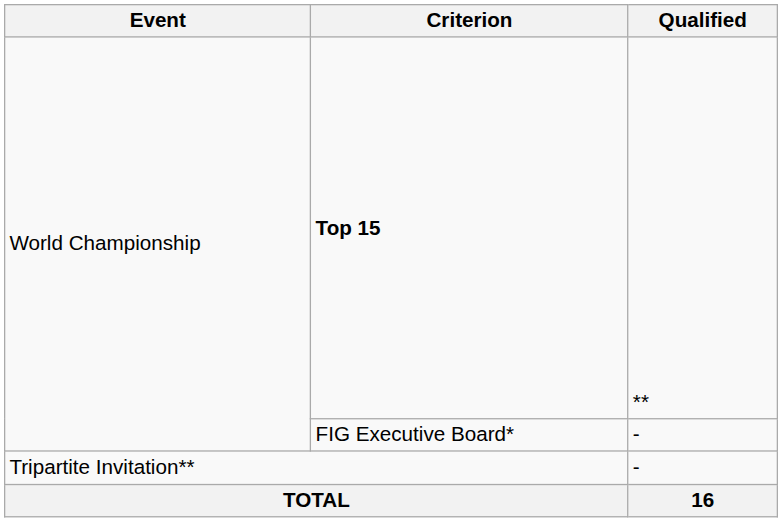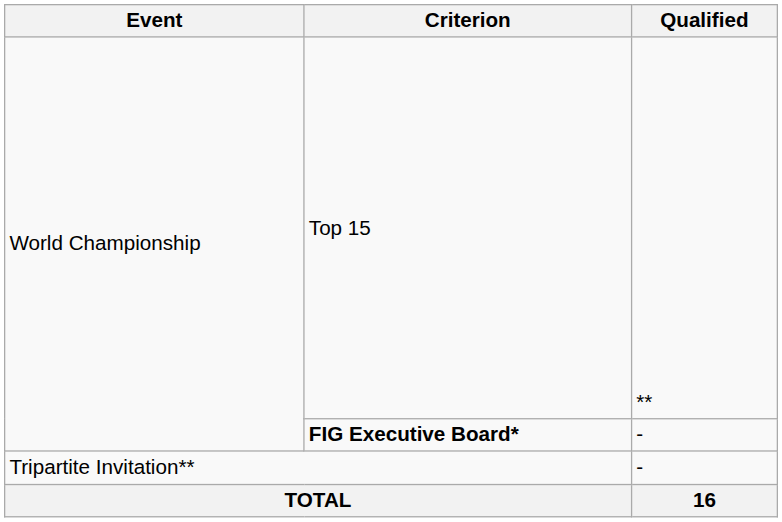(348, 227) bold -> (340, 227) normal
(415, 434) normal -> (414, 434) bold
